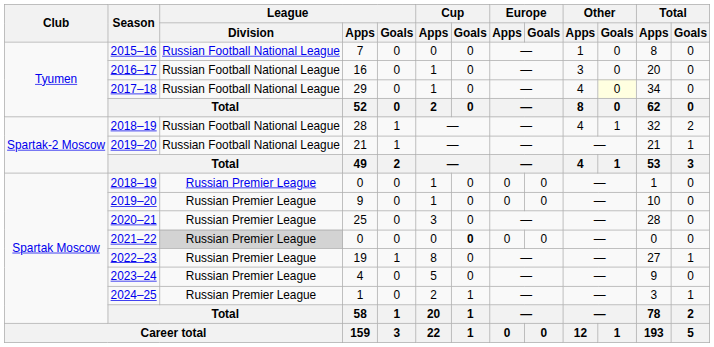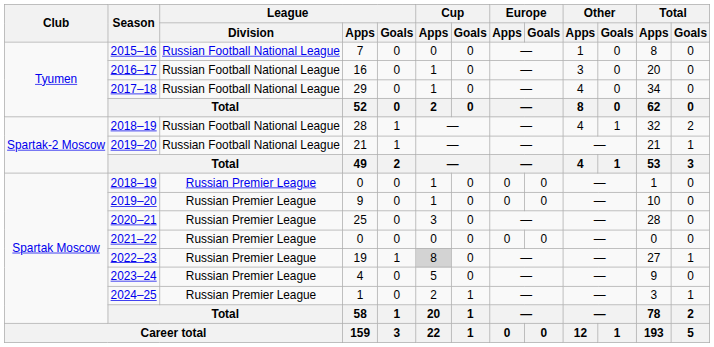(617, 88) lightyellow background -> (617, 88) no background
(251, 239) lightgrey background -> (251, 239) no background
(470, 239) bold -> (470, 239) normal
(434, 257) no background -> (434, 257) lightgrey background
